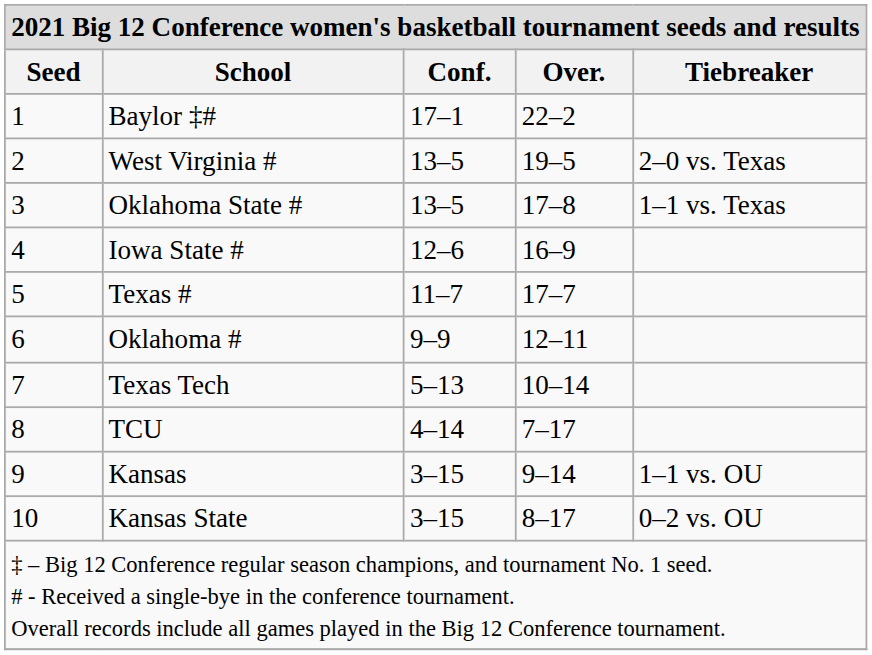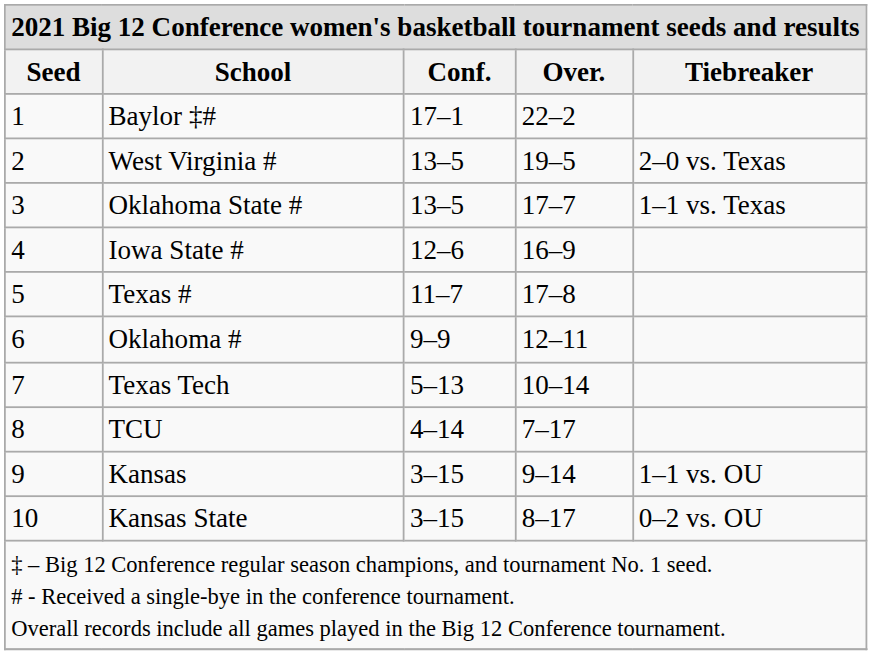(549, 205) 17–8 -> (549, 205) 17–7
(549, 294) 17–7 -> (549, 294) 17–8
